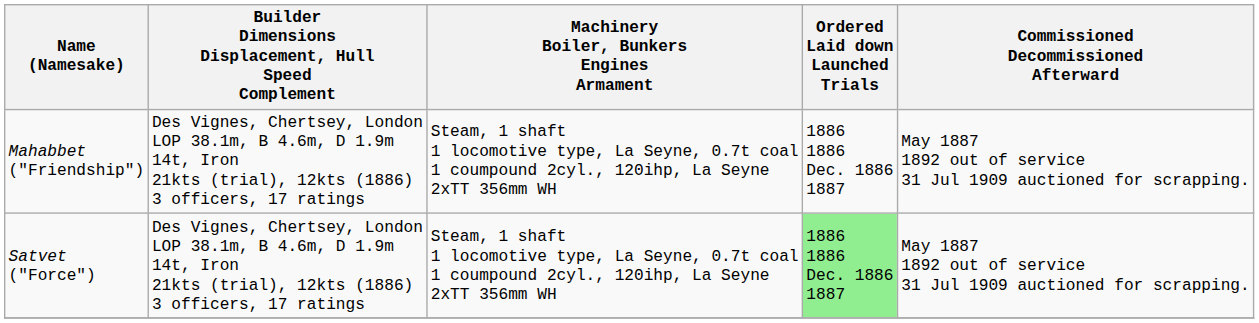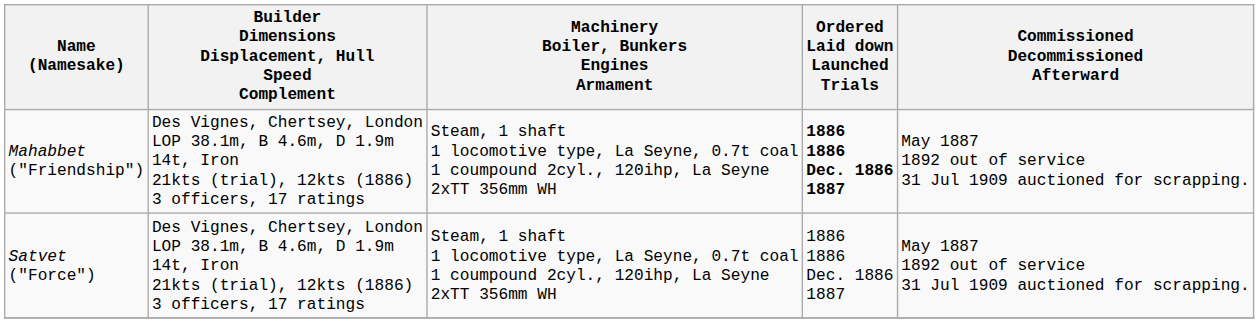(850, 161) normal -> (850, 161) bold
(850, 265) lightgreen background -> (850, 265) no background
